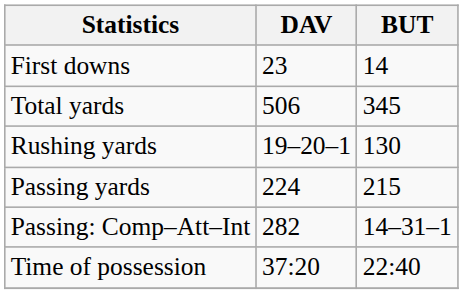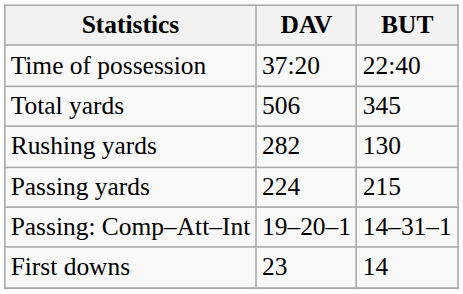rows swapped: (70, 65) <-> (108, 267)
(306, 146) 19–20–1 -> (281, 146) 282
(281, 226) 282 -> (306, 226) 19–20–1
